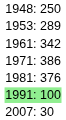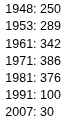(33, 95) lightgreen background -> (33, 95) no background
